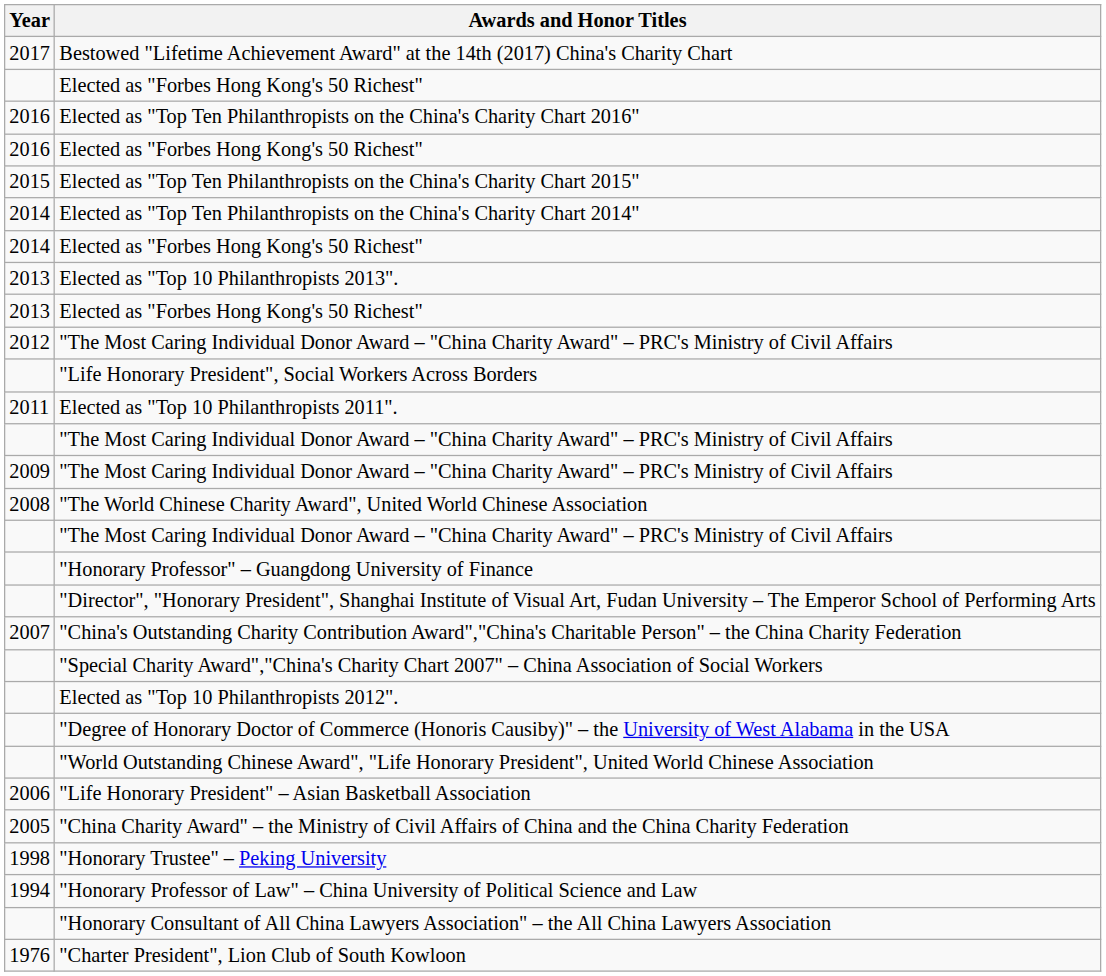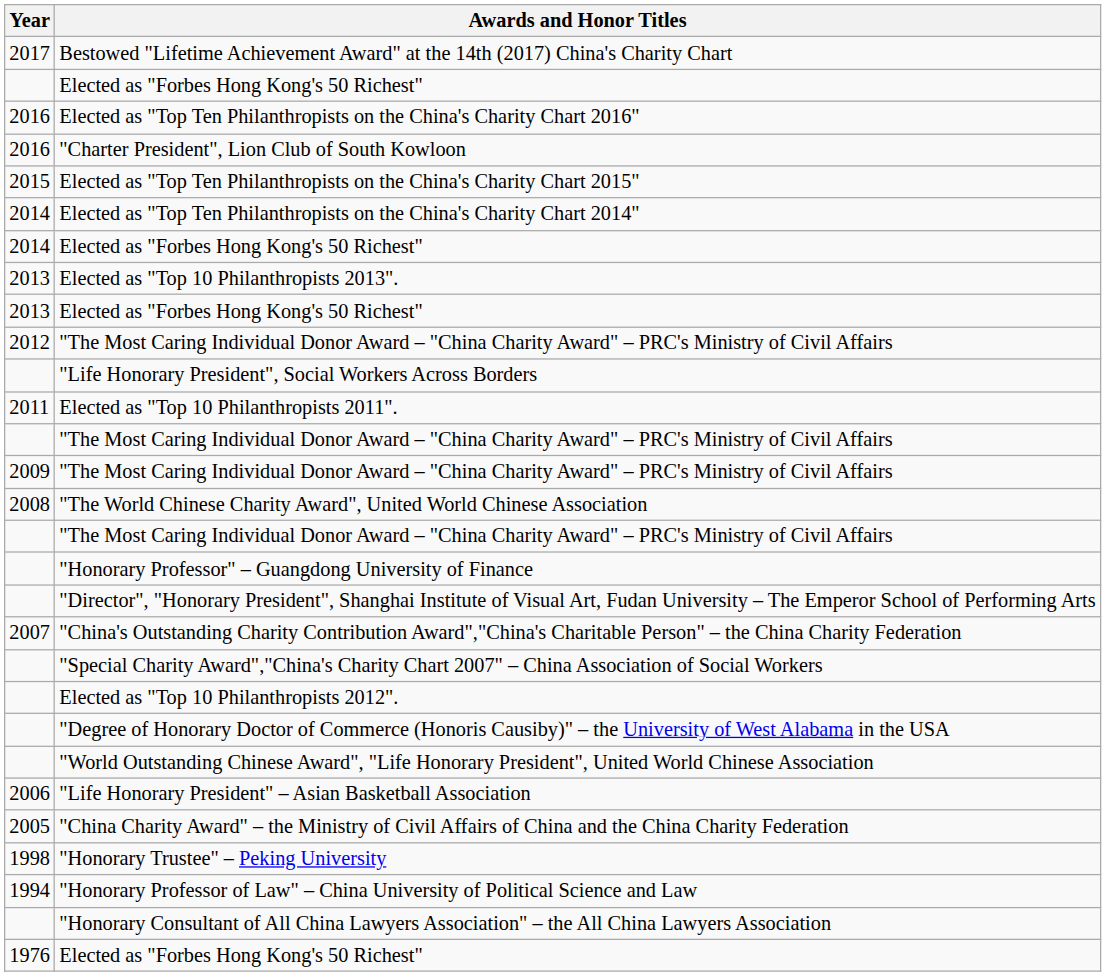(241, 149) Elected as "Forbes Hong Kong's 50 Richest" -> (263, 149) "Charter President", Lion Club of South Kowloon
(263, 955) "Charter President", Lion Club of South Kowloon -> (241, 955) Elected as "Forbes Hong Kong's 50 Richest"
